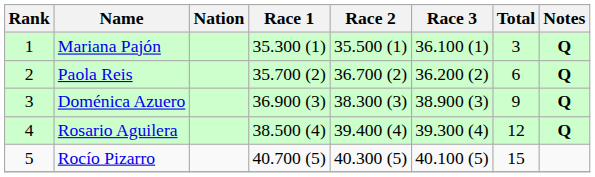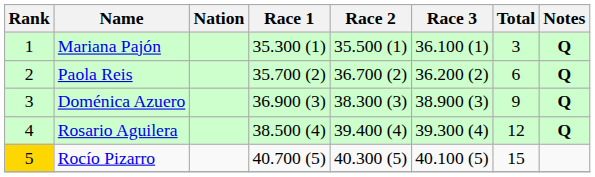(29, 158) no background -> (29, 158) gold background
